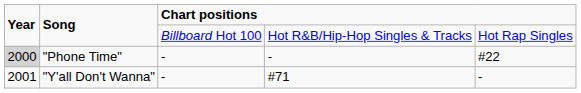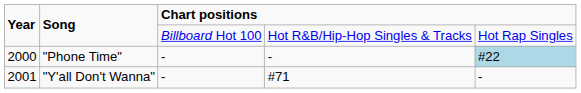(22, 56) lightgrey background -> (22, 56) no background
(489, 56) no background -> (489, 56) lightblue background
